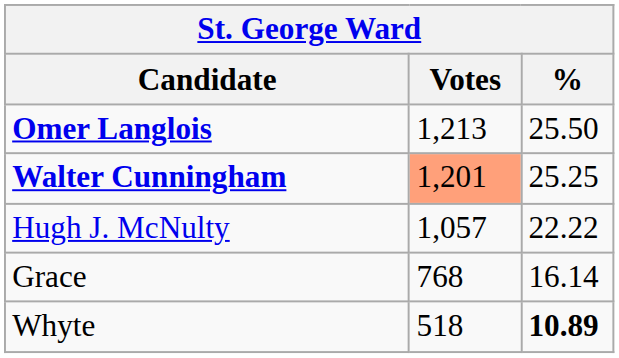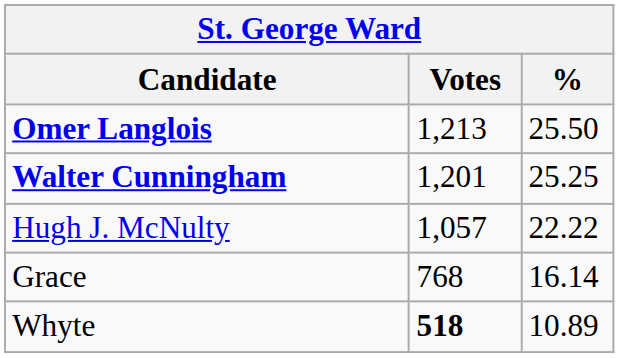(452, 177) lightsalmon background -> (452, 177) no background
(440, 326) normal -> (440, 326) bold
(564, 326) bold -> (564, 326) normal
